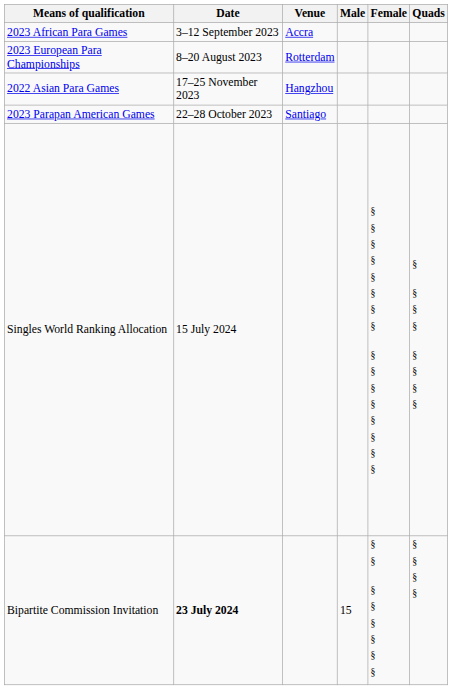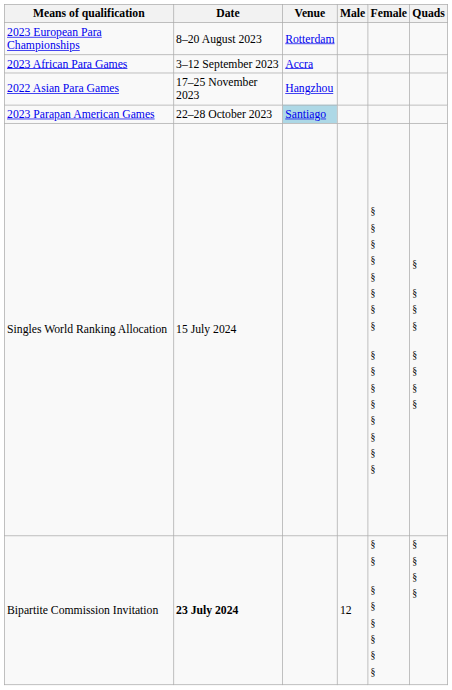rows swapped: (54, 57) <-> (67, 32)
(306, 114) no background -> (306, 114) lightblue background
(346, 610) 15 -> (346, 610) 12
